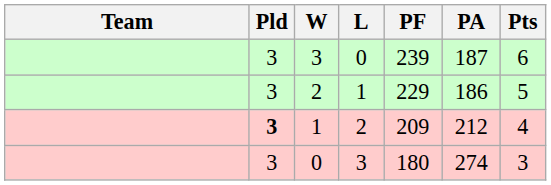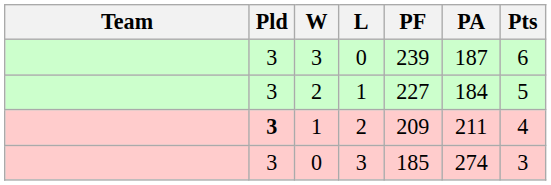(413, 92) 229 -> (413, 92) 227
(471, 92) 186 -> (471, 92) 184
(471, 127) 212 -> (471, 127) 211
(413, 162) 180 -> (413, 162) 185
